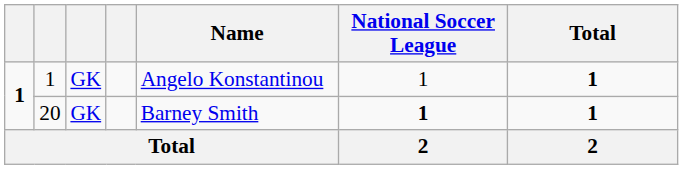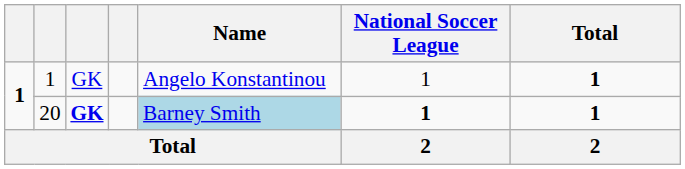(86, 112) normal -> (87, 112) bold
(200, 112) no background -> (202, 112) lightblue background
